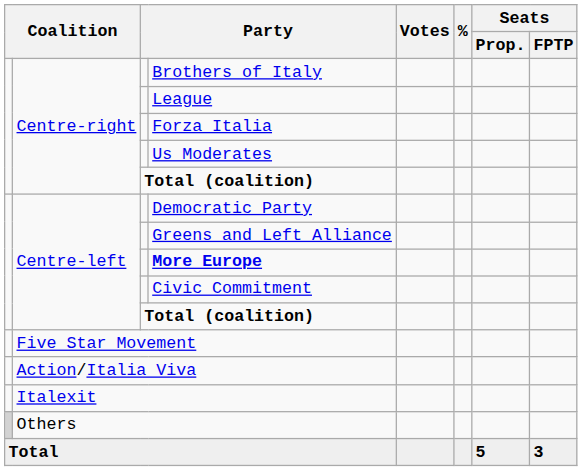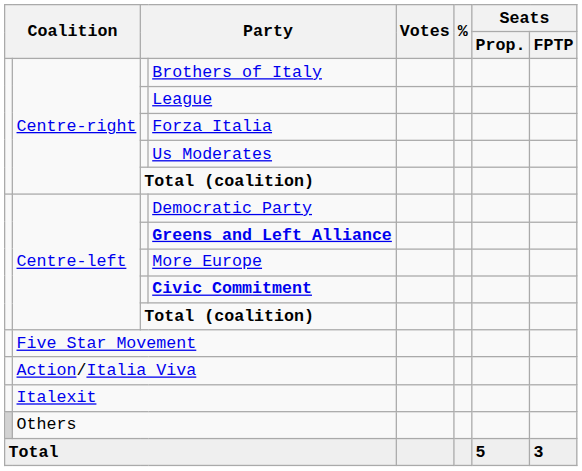(272, 235) normal -> (272, 235) bold
(207, 262) bold -> (207, 262) normal
(232, 289) normal -> (232, 289) bold
